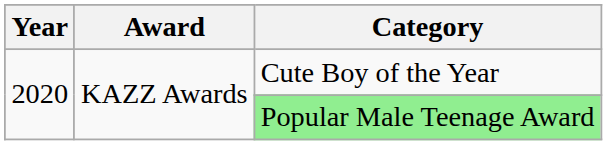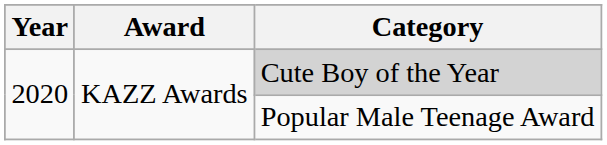(380, 71) no background -> (380, 71) lightgrey background
(428, 116) lightgreen background -> (428, 116) no background
